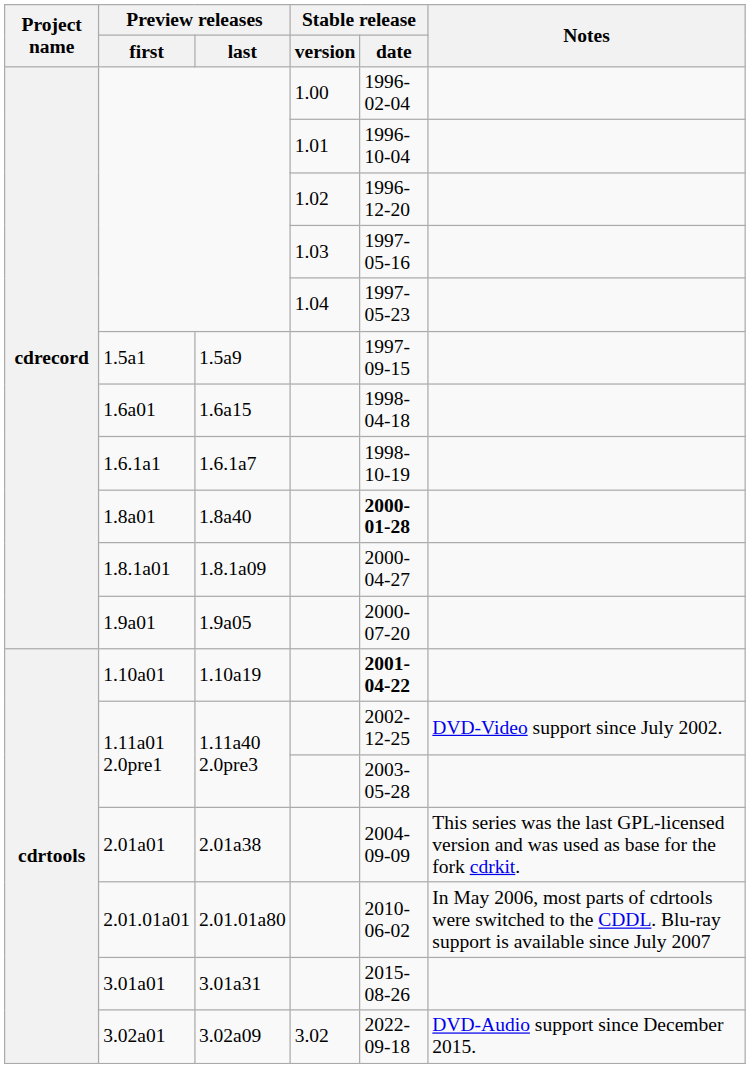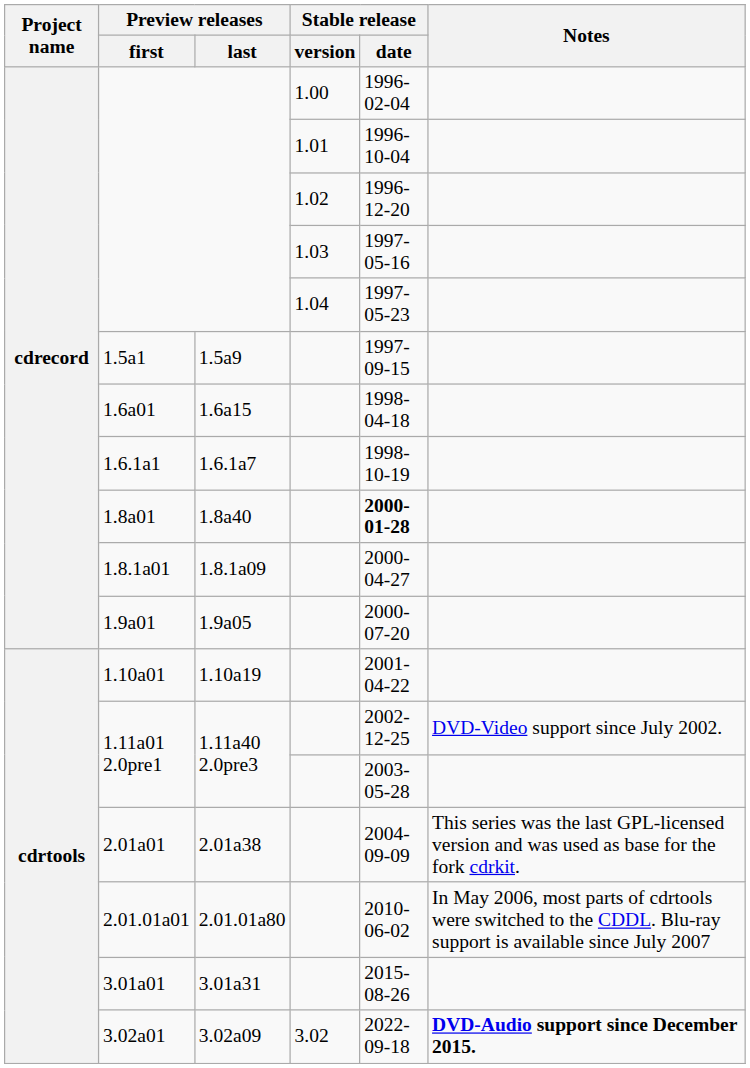(387, 674) bold -> (387, 674) normal
(578, 1036) normal -> (585, 1036) bold
